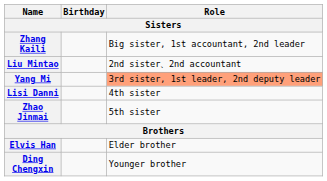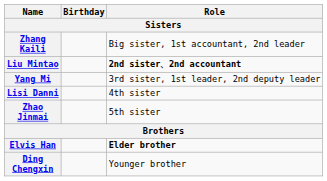(175, 64) normal -> (175, 64) bold
(215, 79) lightsalmon background -> (215, 79) no background
(142, 145) normal -> (142, 145) bold
